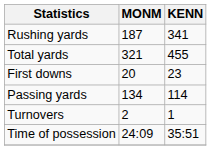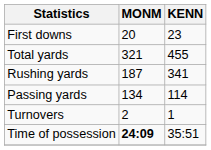rows swapped: (40, 74) <-> (48, 34)
(137, 134) normal -> (138, 134) bold
